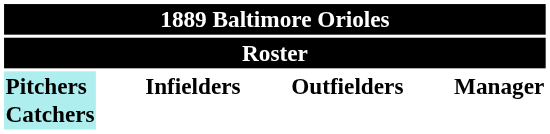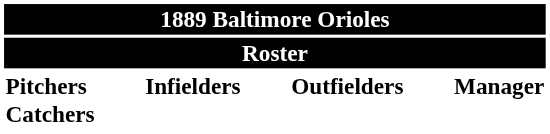(50, 100) paleturquoise background -> (50, 100) no background
